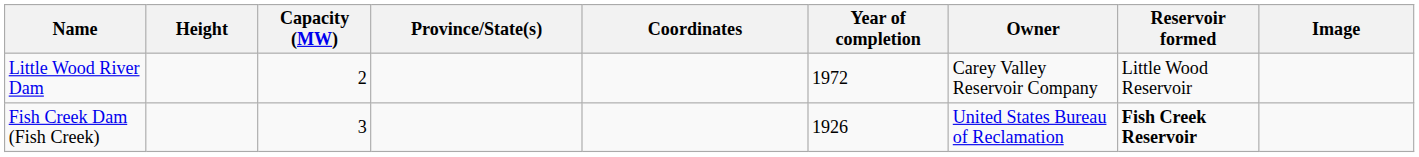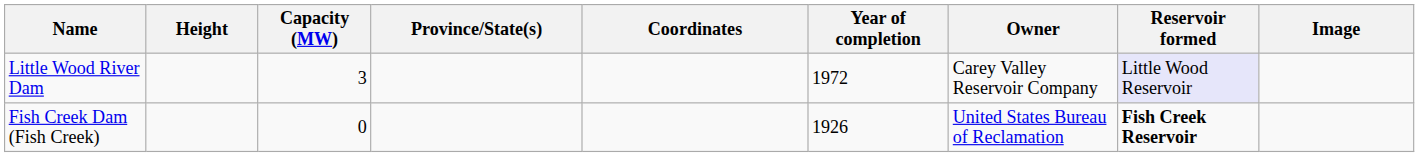(362, 78) 2 -> (362, 78) 3
(1165, 78) no background -> (1165, 78) lavender background
(362, 127) 3 -> (362, 127) 0
